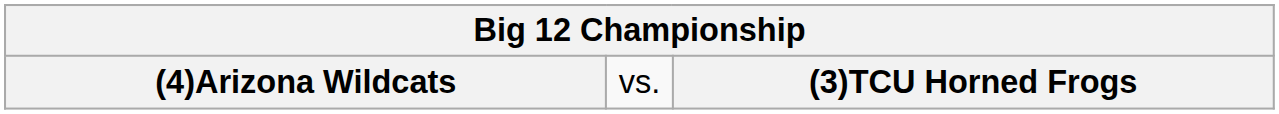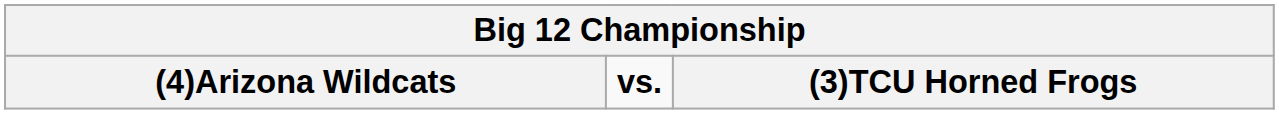(640, 81) normal -> (640, 81) bold
